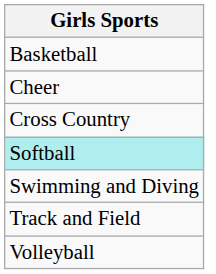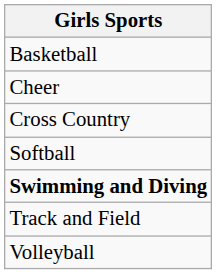(42, 152) paleturquoise background -> (42, 152) no background
(104, 185) normal -> (108, 185) bold
